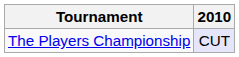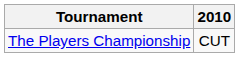(214, 41) lavender background -> (214, 41) no background
